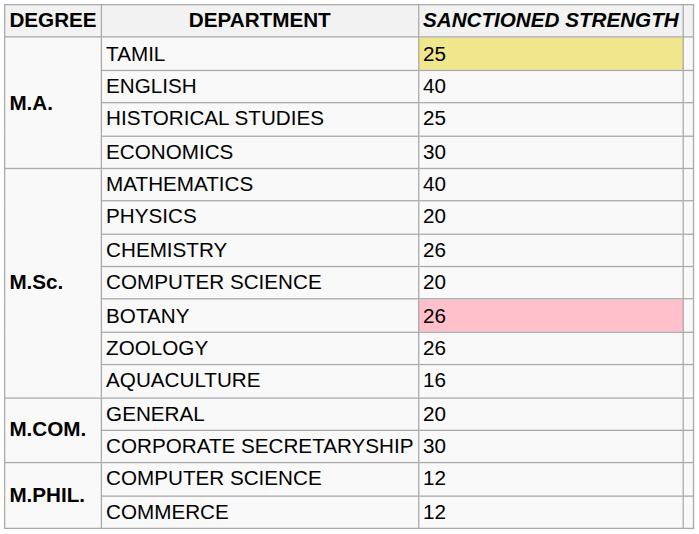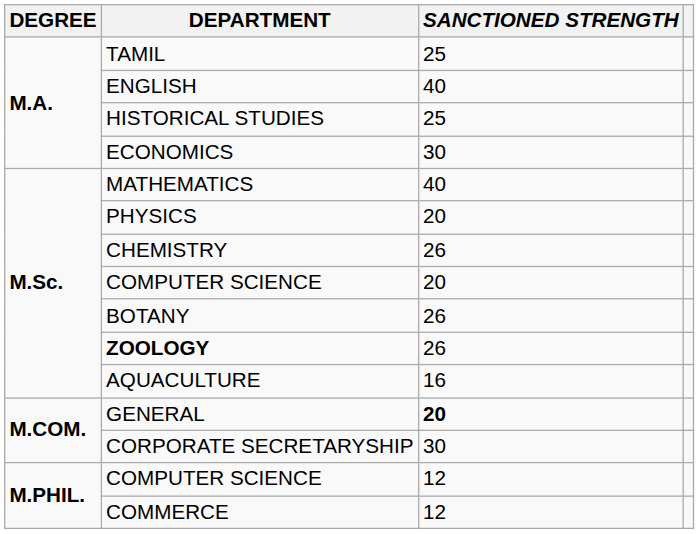(434, 53) khaki background -> (434, 53) no background
(434, 315) pink background -> (434, 315) no background
(157, 348) normal -> (158, 348) bold
(434, 413) normal -> (434, 413) bold
